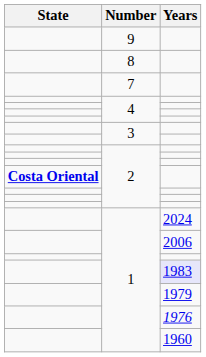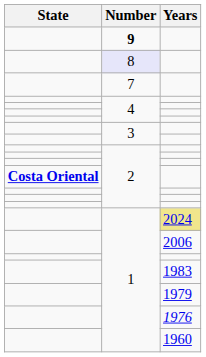(131, 38) normal -> (131, 38) bold
(131, 61) no background -> (131, 61) lavender background
(177, 219) no background -> (177, 219) khaki background
(177, 271) lavender background -> (177, 271) no background
